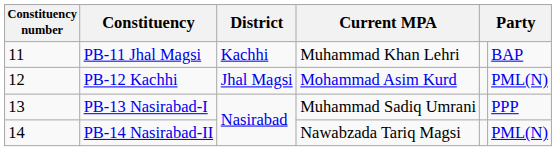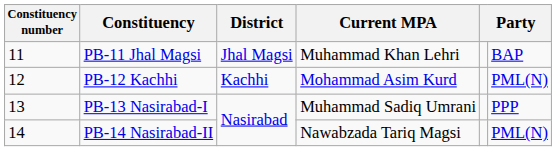(245, 54) Kachhi -> (257, 54) Jhal Magsi
(257, 80) Jhal Magsi -> (245, 80) Kachhi
